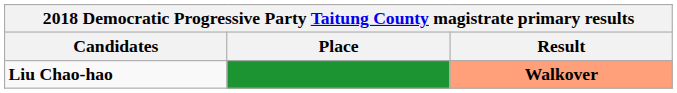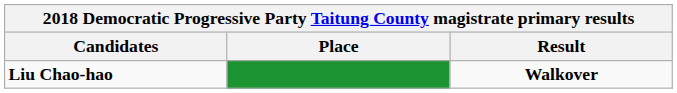(561, 74) lightsalmon background -> (561, 74) no background
